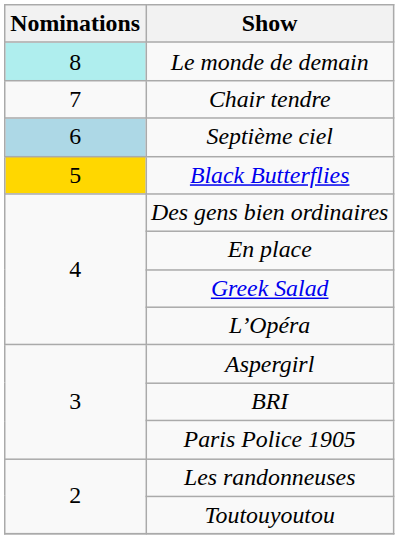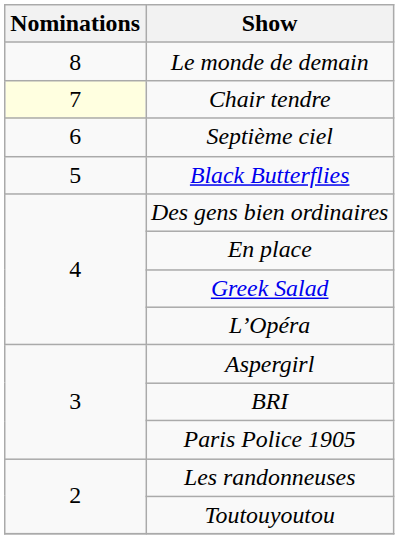(75, 61) paleturquoise background -> (75, 61) no background
(75, 99) no background -> (75, 99) lightyellow background
(75, 136) lightblue background -> (75, 136) no background
(75, 174) gold background -> (75, 174) no background
